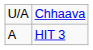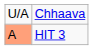(12, 34) no background -> (12, 34) lightsalmon background
